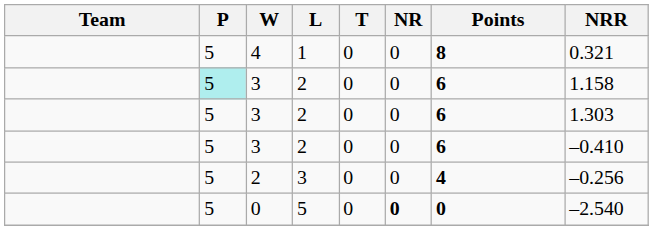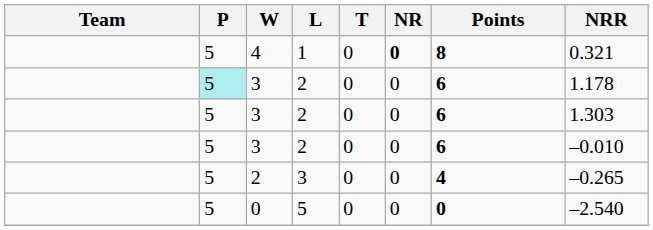(395, 51) normal -> (395, 51) bold
(592, 83) 1.158 -> (592, 83) 1.178
(596, 146) –0.410 -> (596, 146) –0.010
(596, 177) –0.256 -> (596, 177) –0.265
(395, 209) bold -> (395, 209) normal
